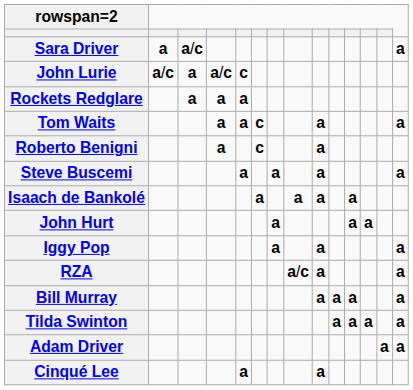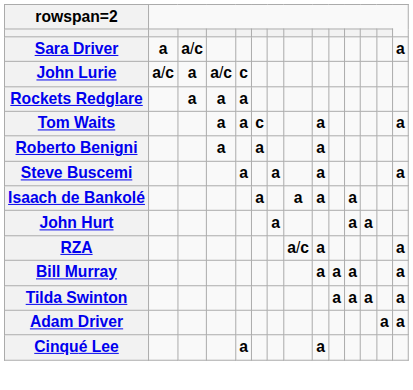(260, 148) c -> (260, 148) a
- row: (77, 247)
